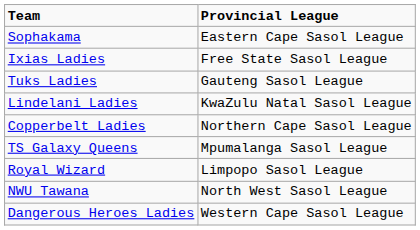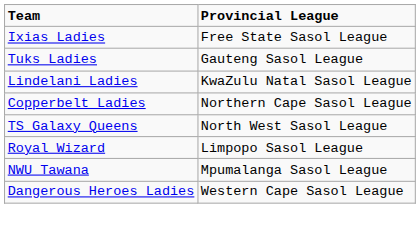- row: (44, 38)
(294, 148) Mpumalanga Sasol League -> (294, 126) North West Sasol League
(294, 192) North West Sasol League -> (294, 170) Mpumalanga Sasol League
